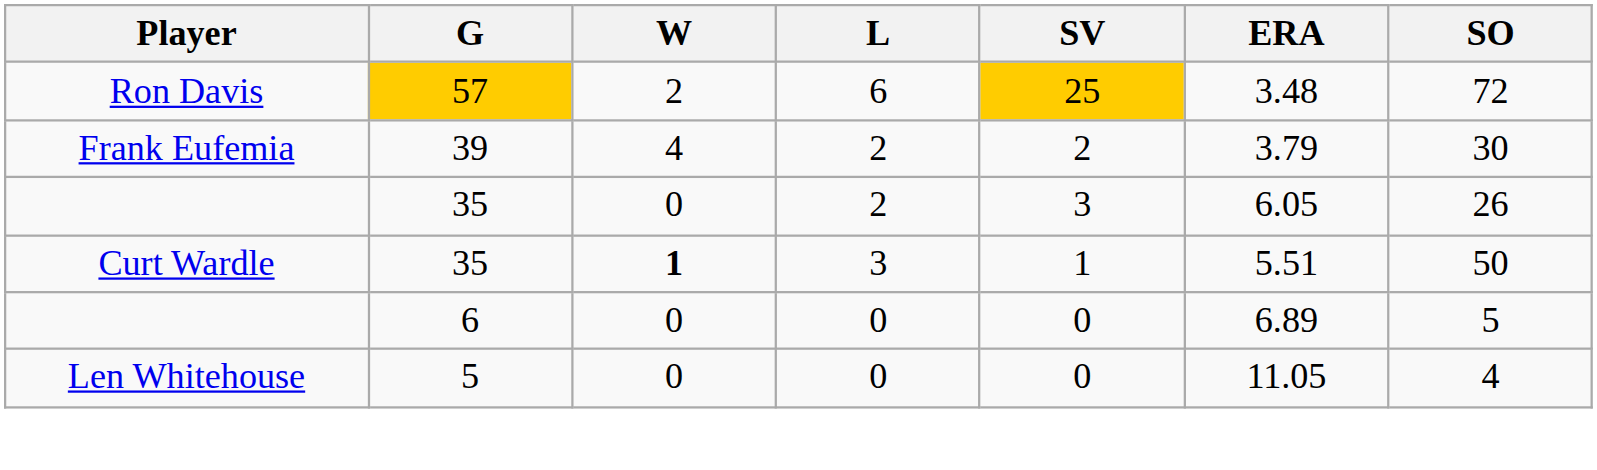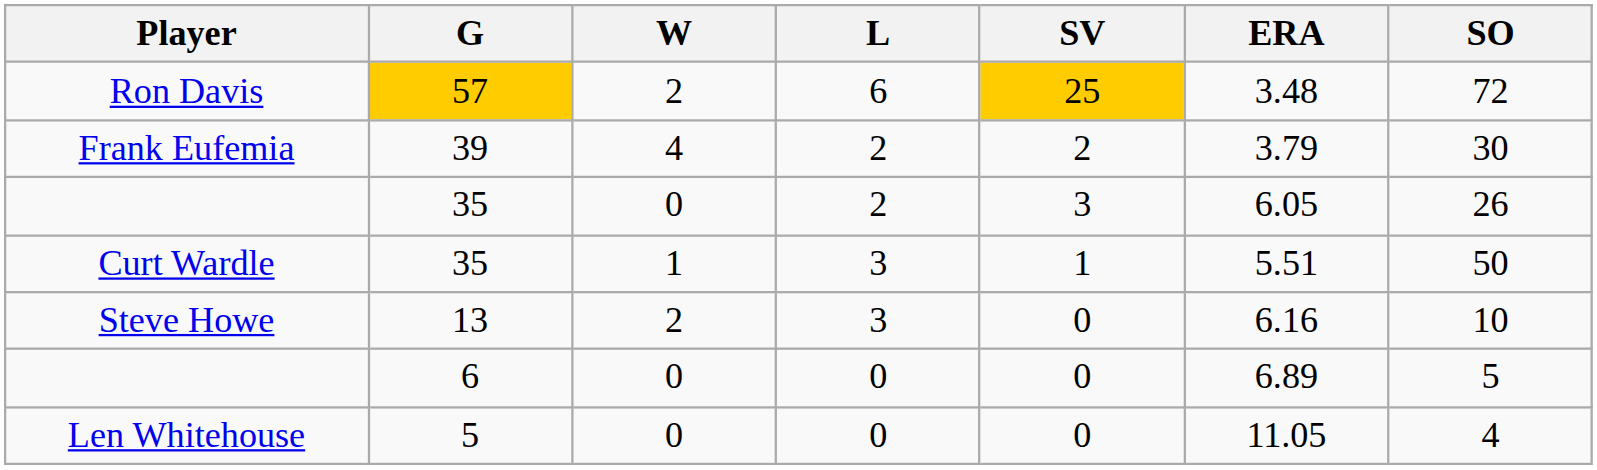(674, 262) bold -> (674, 262) normal
+ row: (187, 319)
